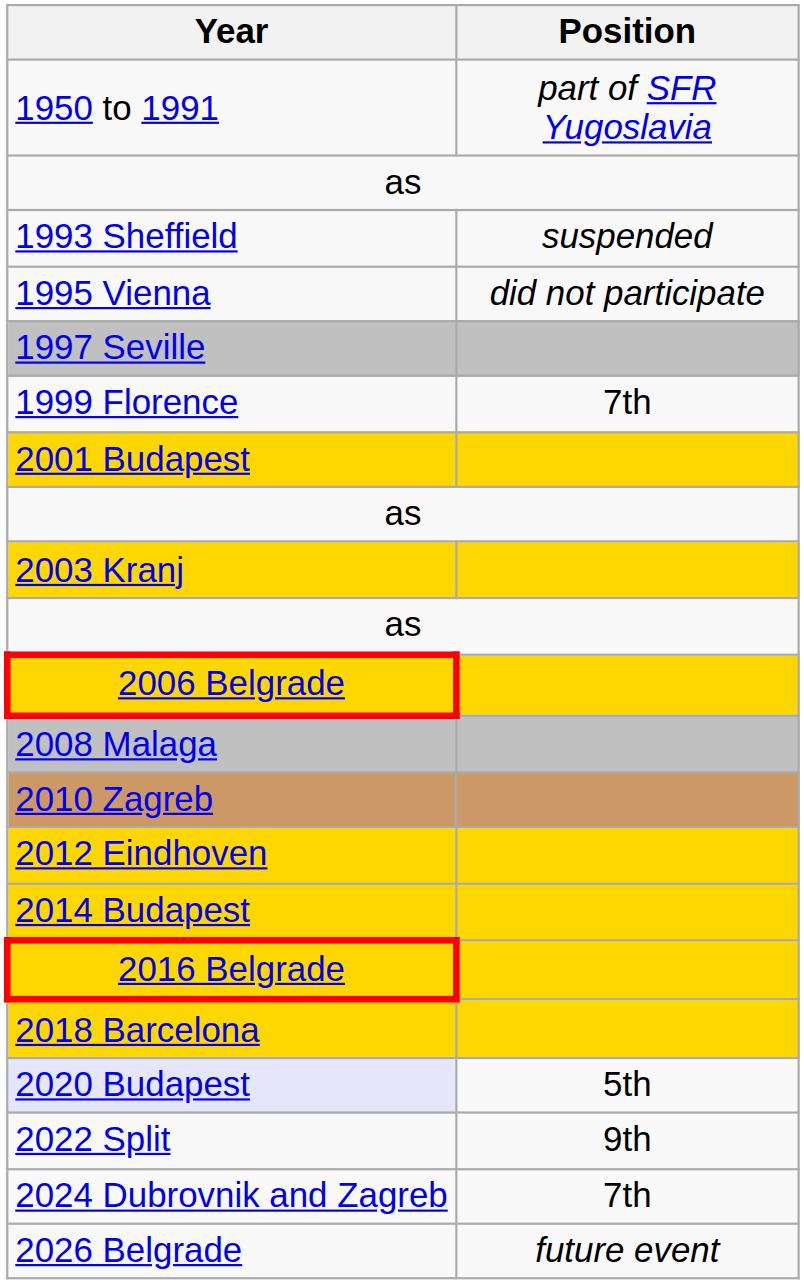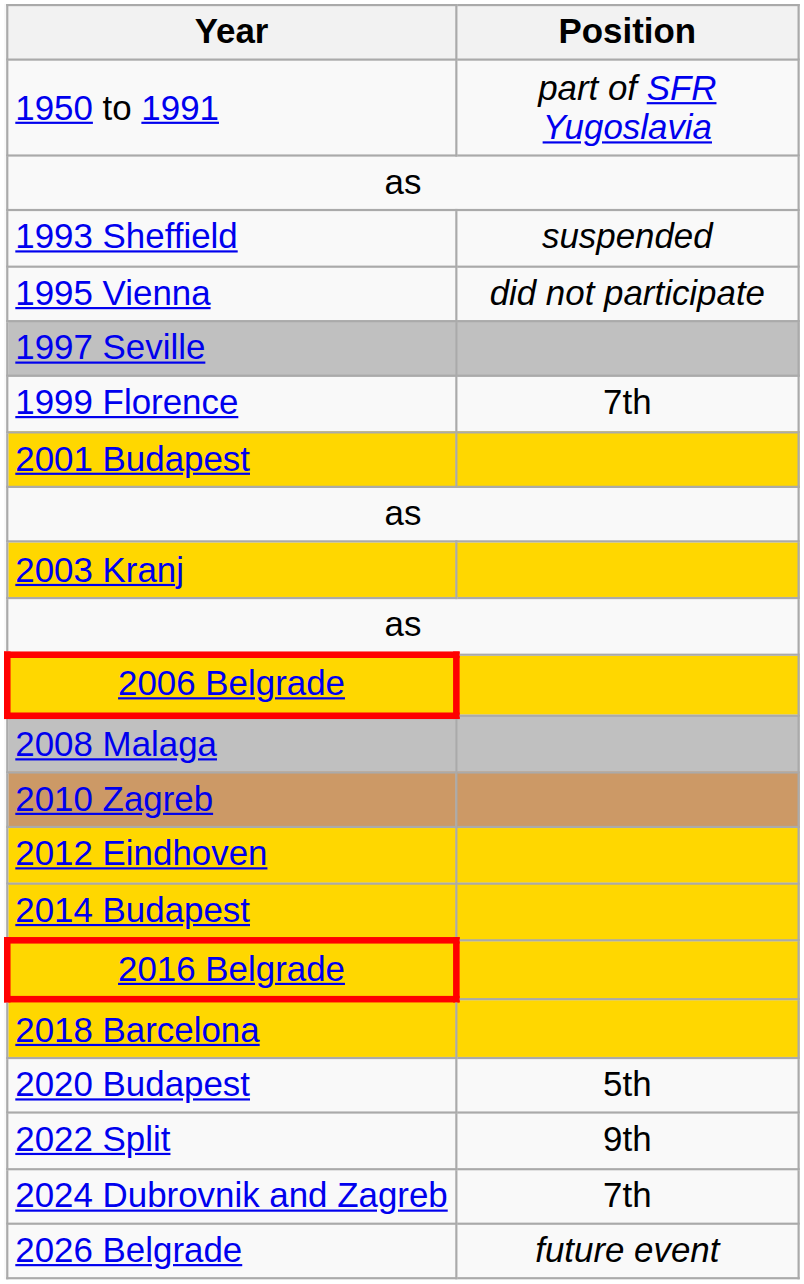(133, 1084) lavender background -> (133, 1084) no background
